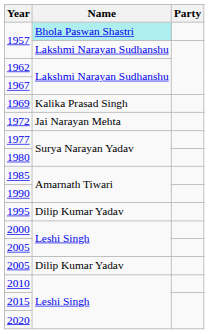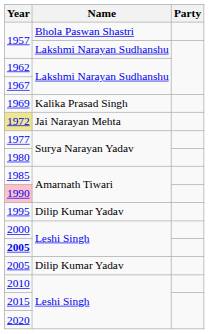(84, 31) paleturquoise background -> (84, 31) no background
(18, 121) no background -> (18, 121) khaki background
(18, 193) no background -> (18, 193) pink background
(18, 247) normal -> (18, 247) bold
